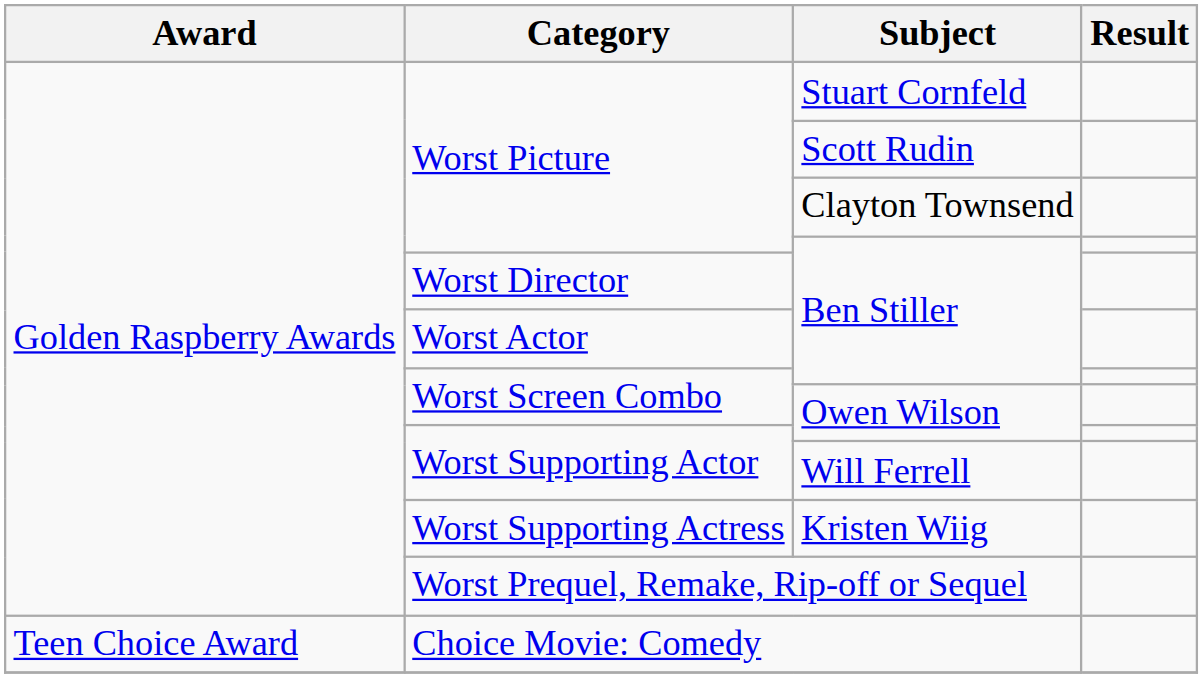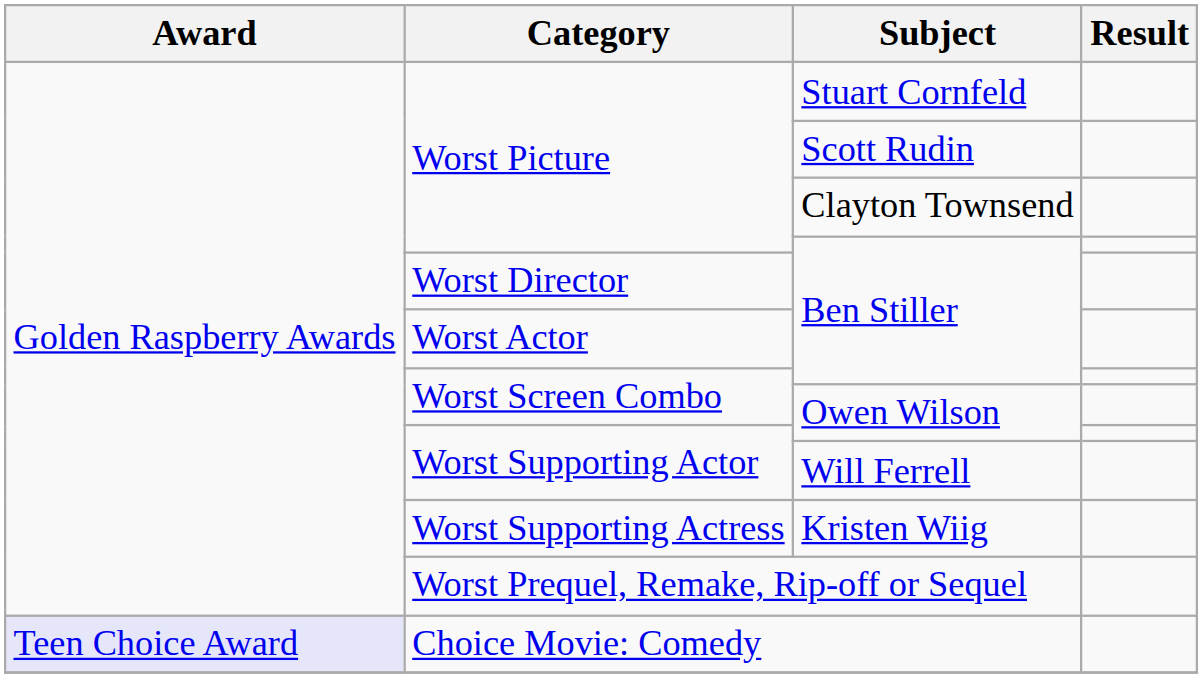(156, 642) no background -> (156, 642) lavender background
